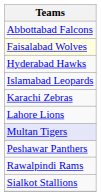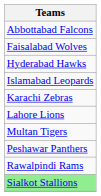(47, 47) lightyellow background -> (47, 47) no background
(37, 132) lavender background -> (37, 132) no background
(42, 183) no background -> (42, 183) lightgreen background
